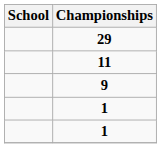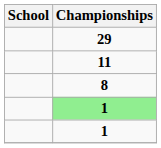(104, 85) 9 -> (104, 85) 8
(104, 108) no background -> (104, 108) lightgreen background
